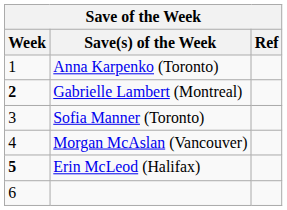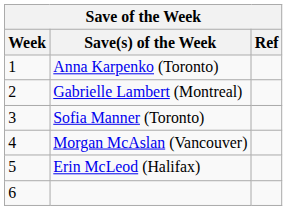(12, 92) bold -> (12, 92) normal
(12, 167) bold -> (12, 167) normal
